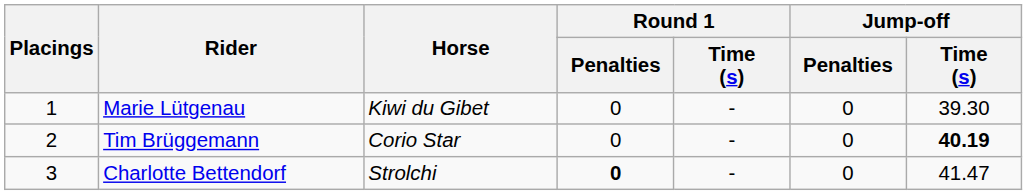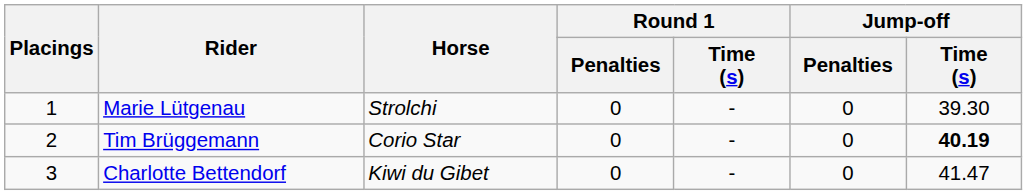(429, 109) Kiwi du Gibet -> (402, 109) Strolchi
(402, 173) Strolchi -> (429, 173) Kiwi du Gibet
(616, 173) bold -> (616, 173) normal
